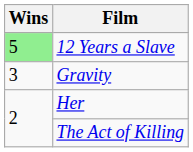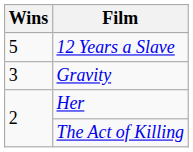(13, 47) lightgreen background -> (13, 47) no background
